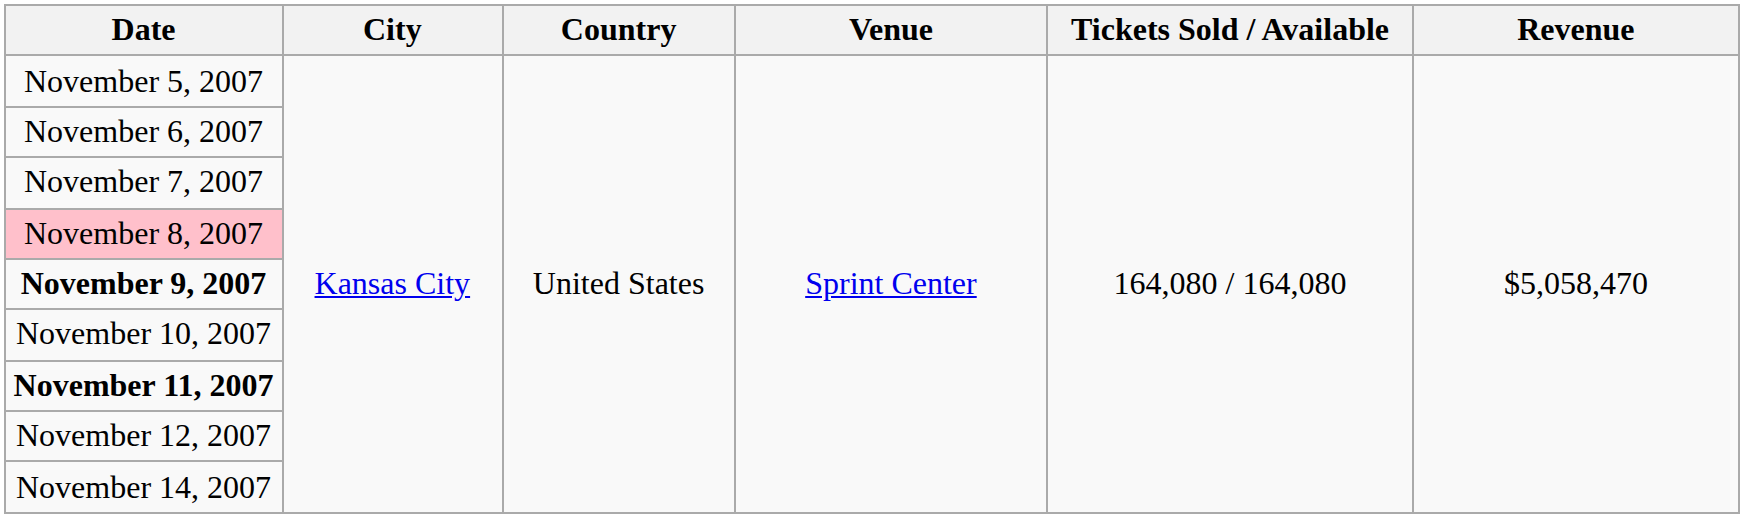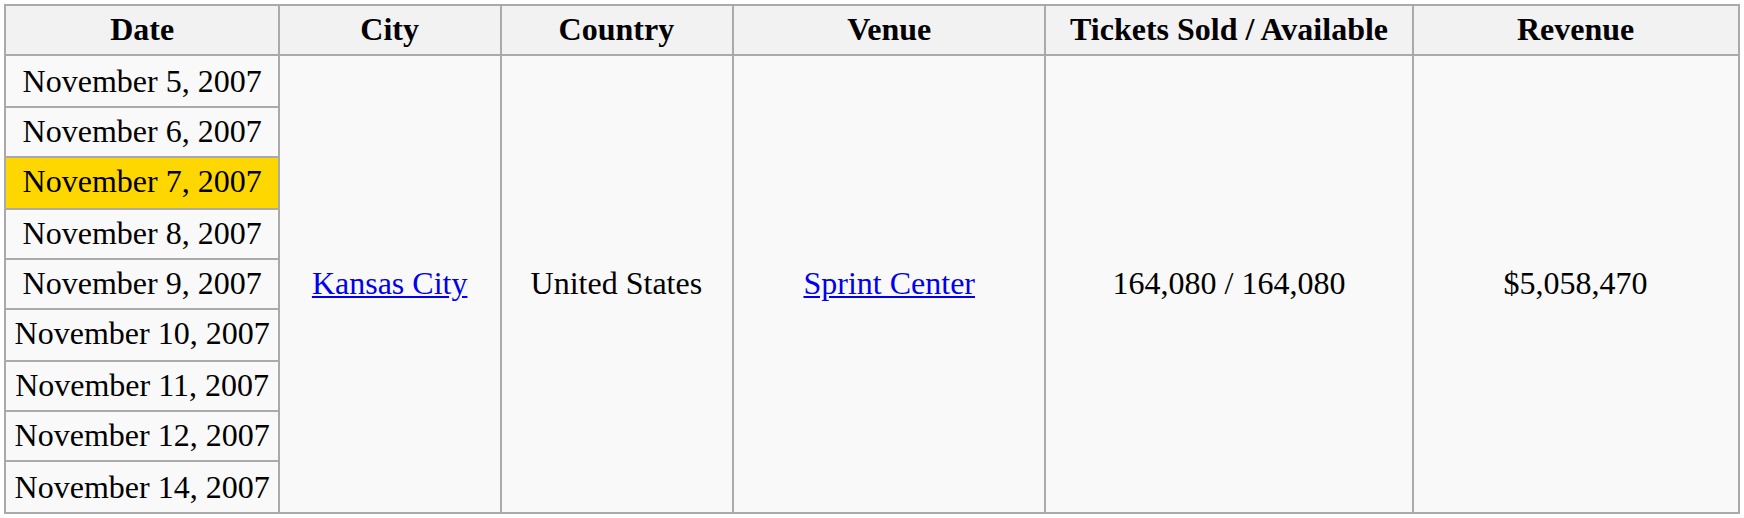(144, 182) no background -> (142, 182) gold background
(144, 232) pink background -> (142, 232) no background
(144, 283) bold -> (142, 283) normal
(144, 385) bold -> (142, 385) normal
